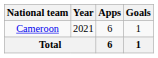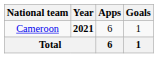(83, 28) normal -> (83, 28) bold
